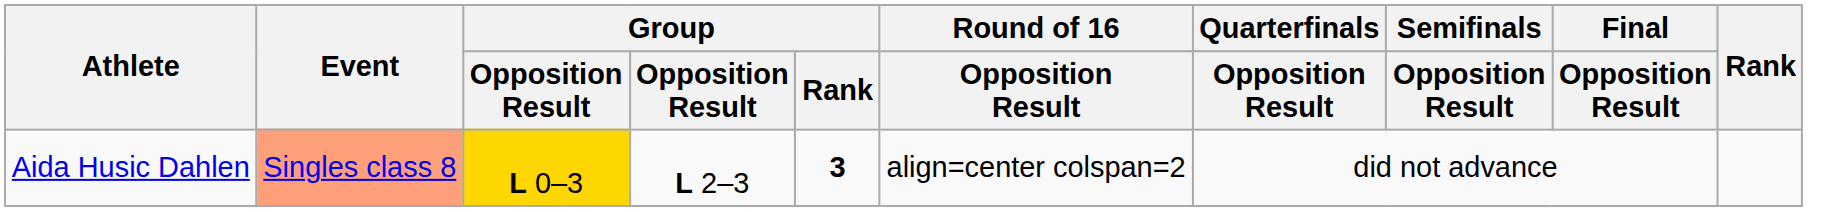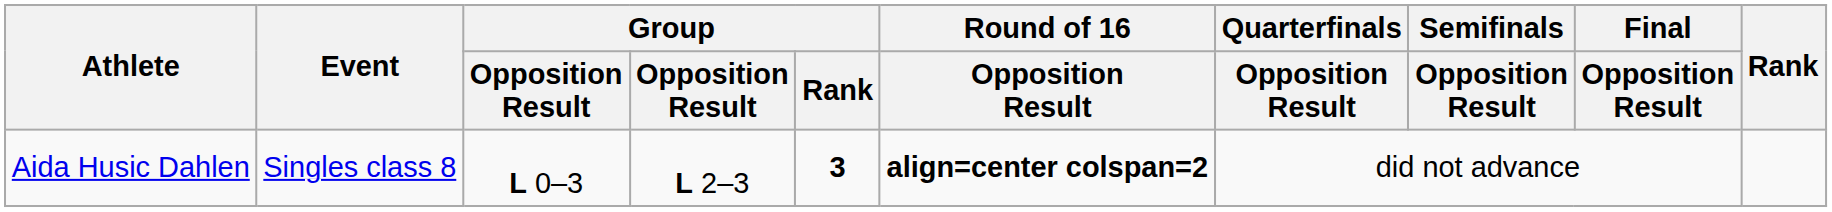(360, 168) lightsalmon background -> (360, 168) no background
(546, 184) gold background -> (546, 184) no background
(1036, 168) normal -> (1047, 168) bold
